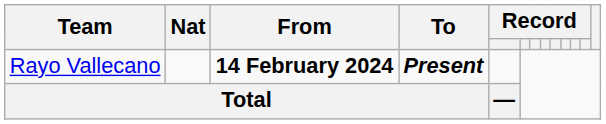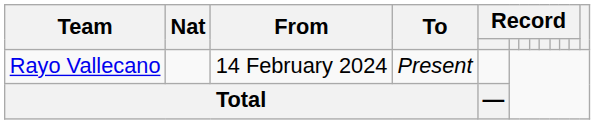(305, 66) bold -> (302, 66) normal
(443, 66) bold -> (435, 66) normal
